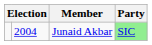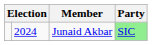(25, 31) 2004 -> (25, 31) 2024
